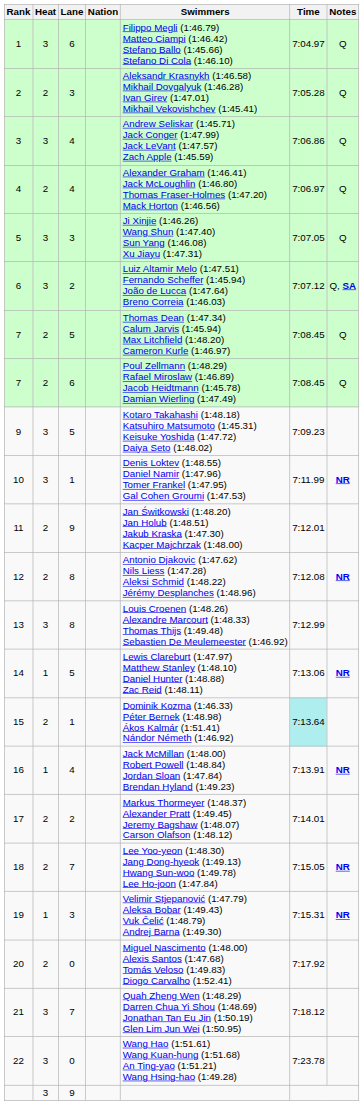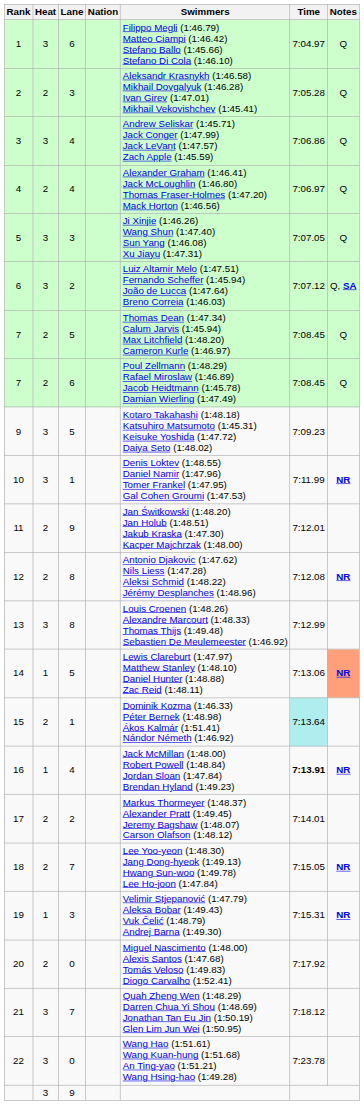(343, 673) no background -> (343, 673) lightsalmon background
(308, 770) normal -> (309, 770) bold
